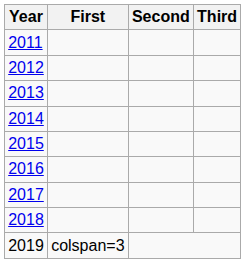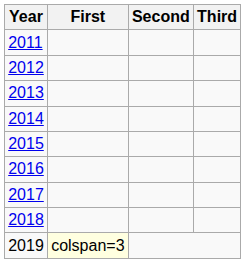(88, 245) no background -> (88, 245) lightyellow background
